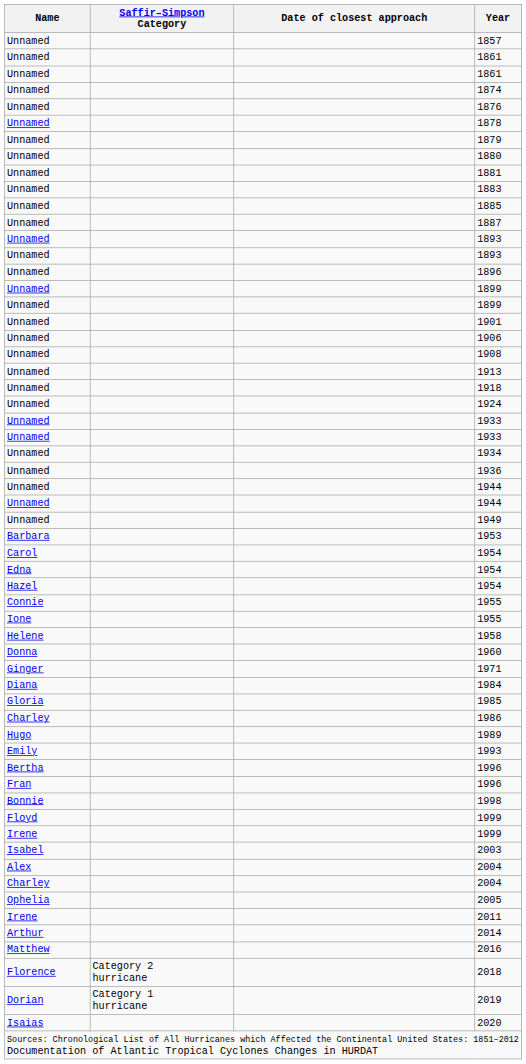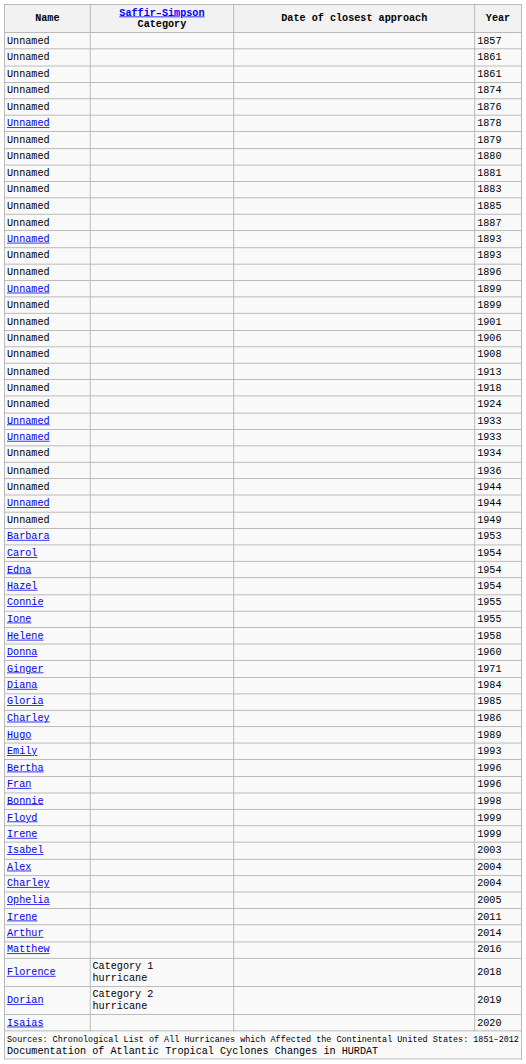(162, 972) Category 2 hurricane -> (162, 972) Category 1 hurricane
(162, 1000) Category 1 hurricane -> (162, 1000) Category 2 hurricane
